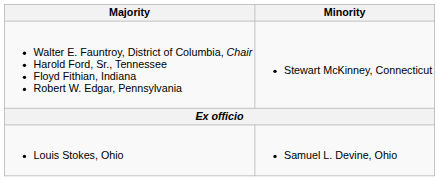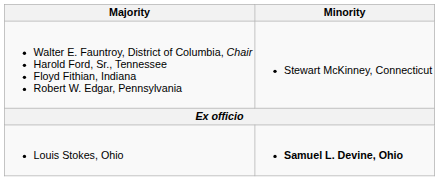(345, 156) normal -> (345, 156) bold
